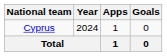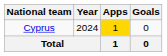(115, 28) no background -> (115, 28) gold background
